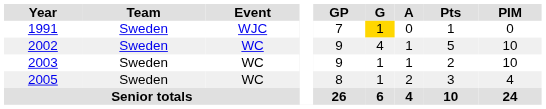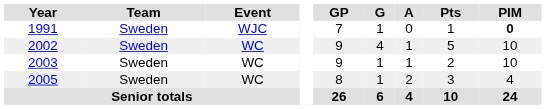(380, 29) gold background -> (380, 29) no background
(510, 29) normal -> (510, 29) bold
